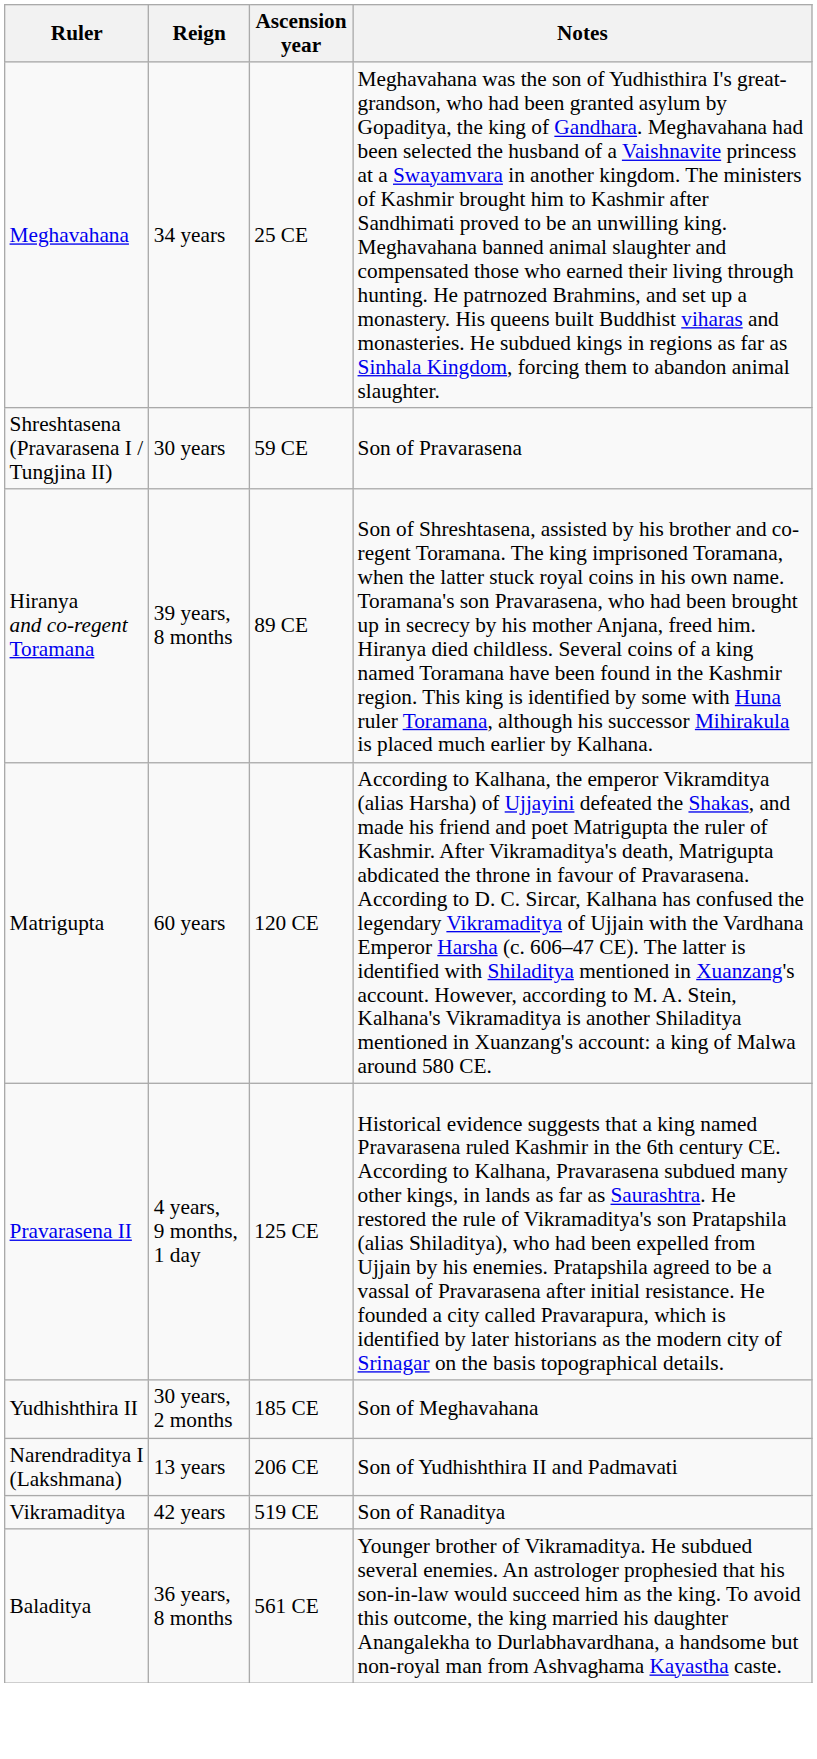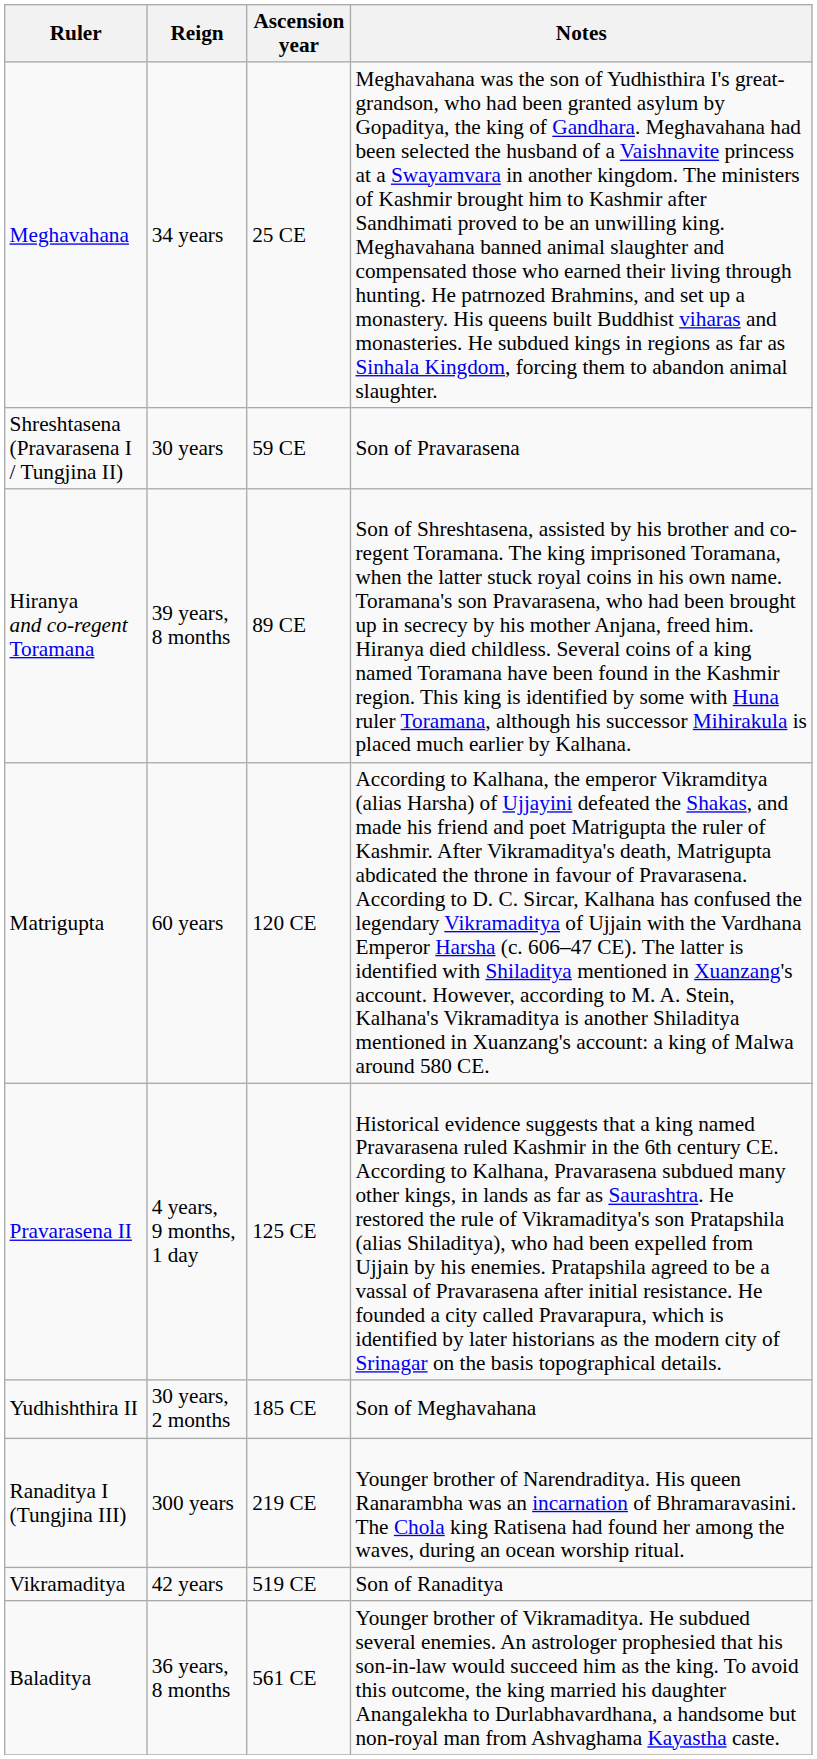- row: (77, 1466)
+ row: (68, 1502)
